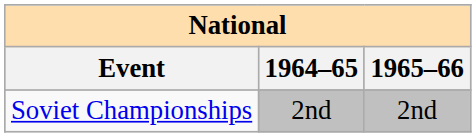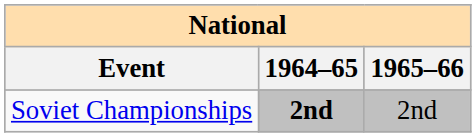(311, 110) normal -> (311, 110) bold
